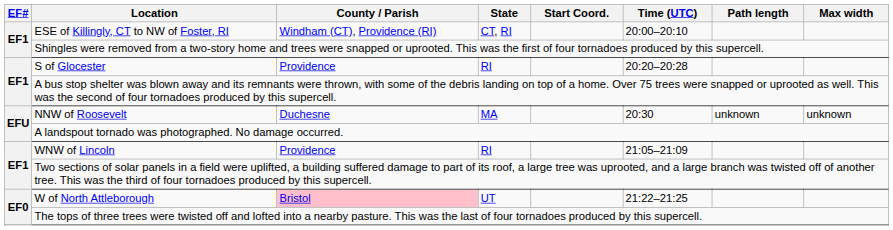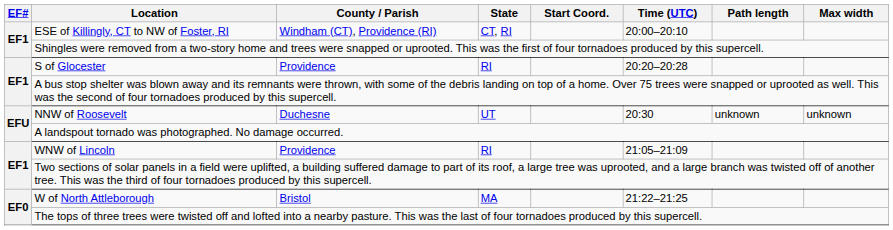(489, 114) MA -> (488, 114) UT
(295, 198) pink background -> (295, 198) no background
(488, 198) UT -> (489, 198) MA
